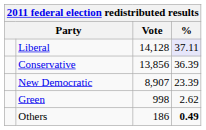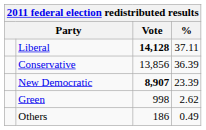(154, 47) normal -> (154, 47) bold
(187, 47) lavender background -> (187, 47) no background
(157, 82) normal -> (157, 82) bold
(189, 116) bold -> (189, 116) normal
